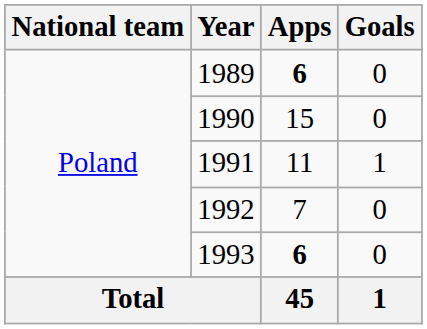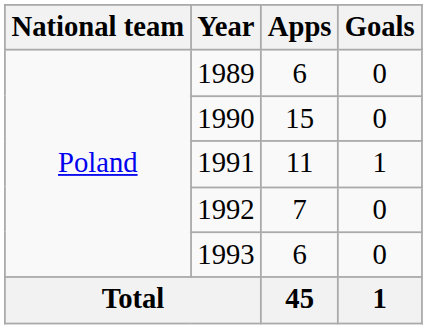(300, 72) bold -> (300, 72) normal
(300, 254) bold -> (300, 254) normal
